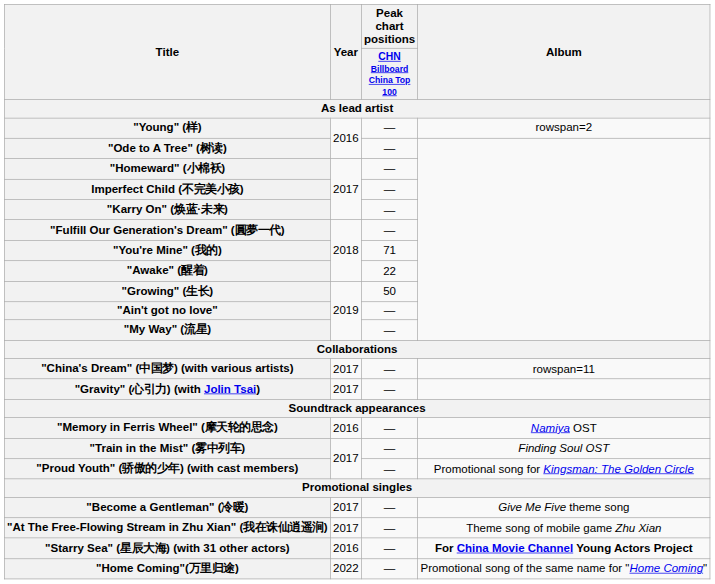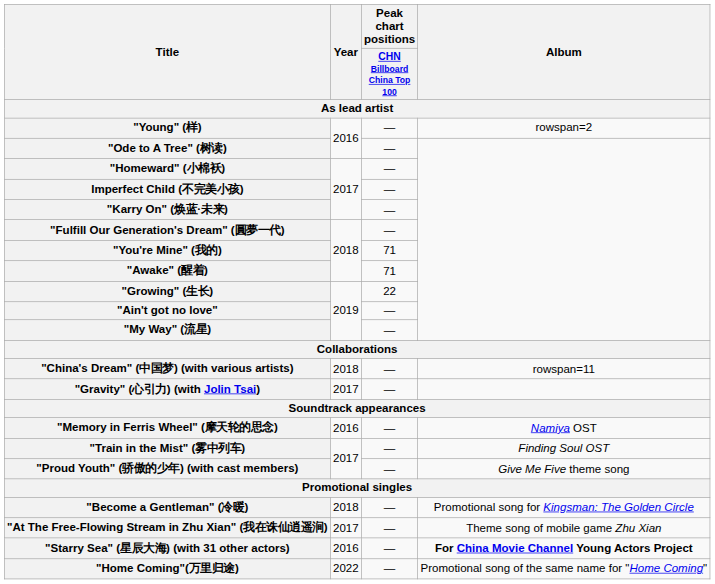(390, 271) 22 -> (390, 271) 71
(390, 291) 50 -> (390, 291) 22
(346, 368) 2017 -> (346, 368) 2018
(564, 468) Promotional song for Kingsman: The Golden Circle -> (564, 468) Give Me Five theme song
(346, 507) 2017 -> (346, 507) 2018
(564, 507) Give Me Five theme song -> (564, 507) Promotional song for Kingsman: The Golden Circle
